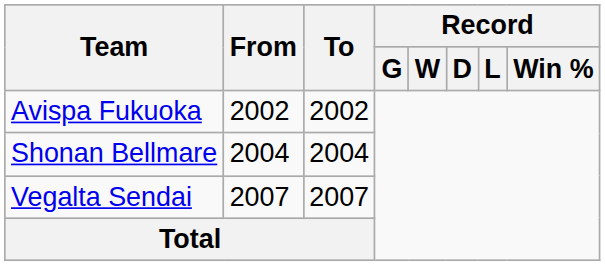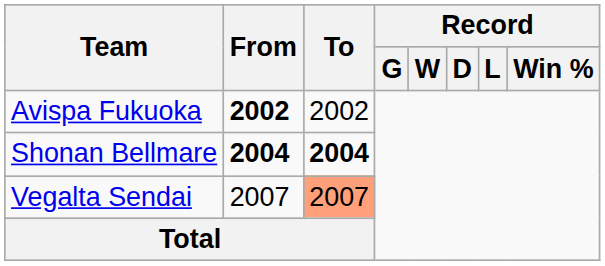(260, 111) normal -> (260, 111) bold
(260, 153) normal -> (260, 153) bold
(339, 153) normal -> (339, 153) bold
(339, 196) no background -> (339, 196) lightsalmon background
